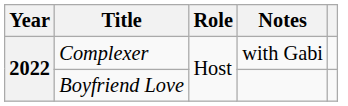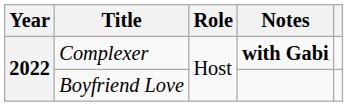(283, 52) normal -> (285, 52) bold
